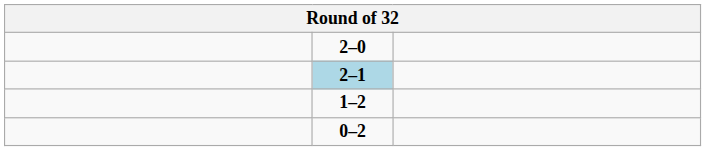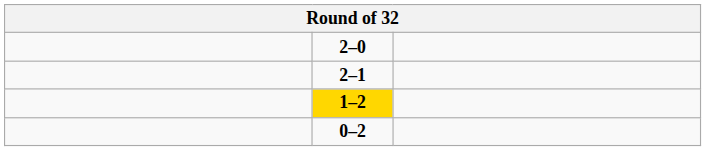(353, 74) lightblue background -> (353, 74) no background
(353, 103) no background -> (353, 103) gold background
